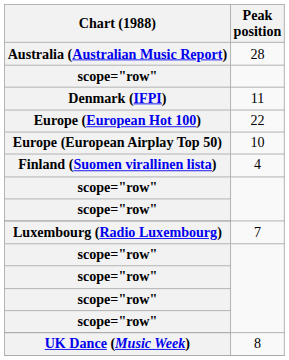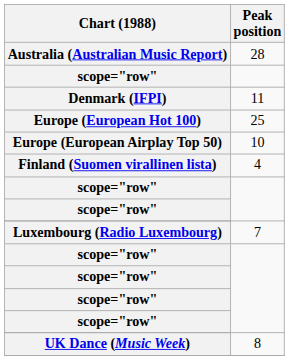(257, 120) 22 -> (257, 120) 25
